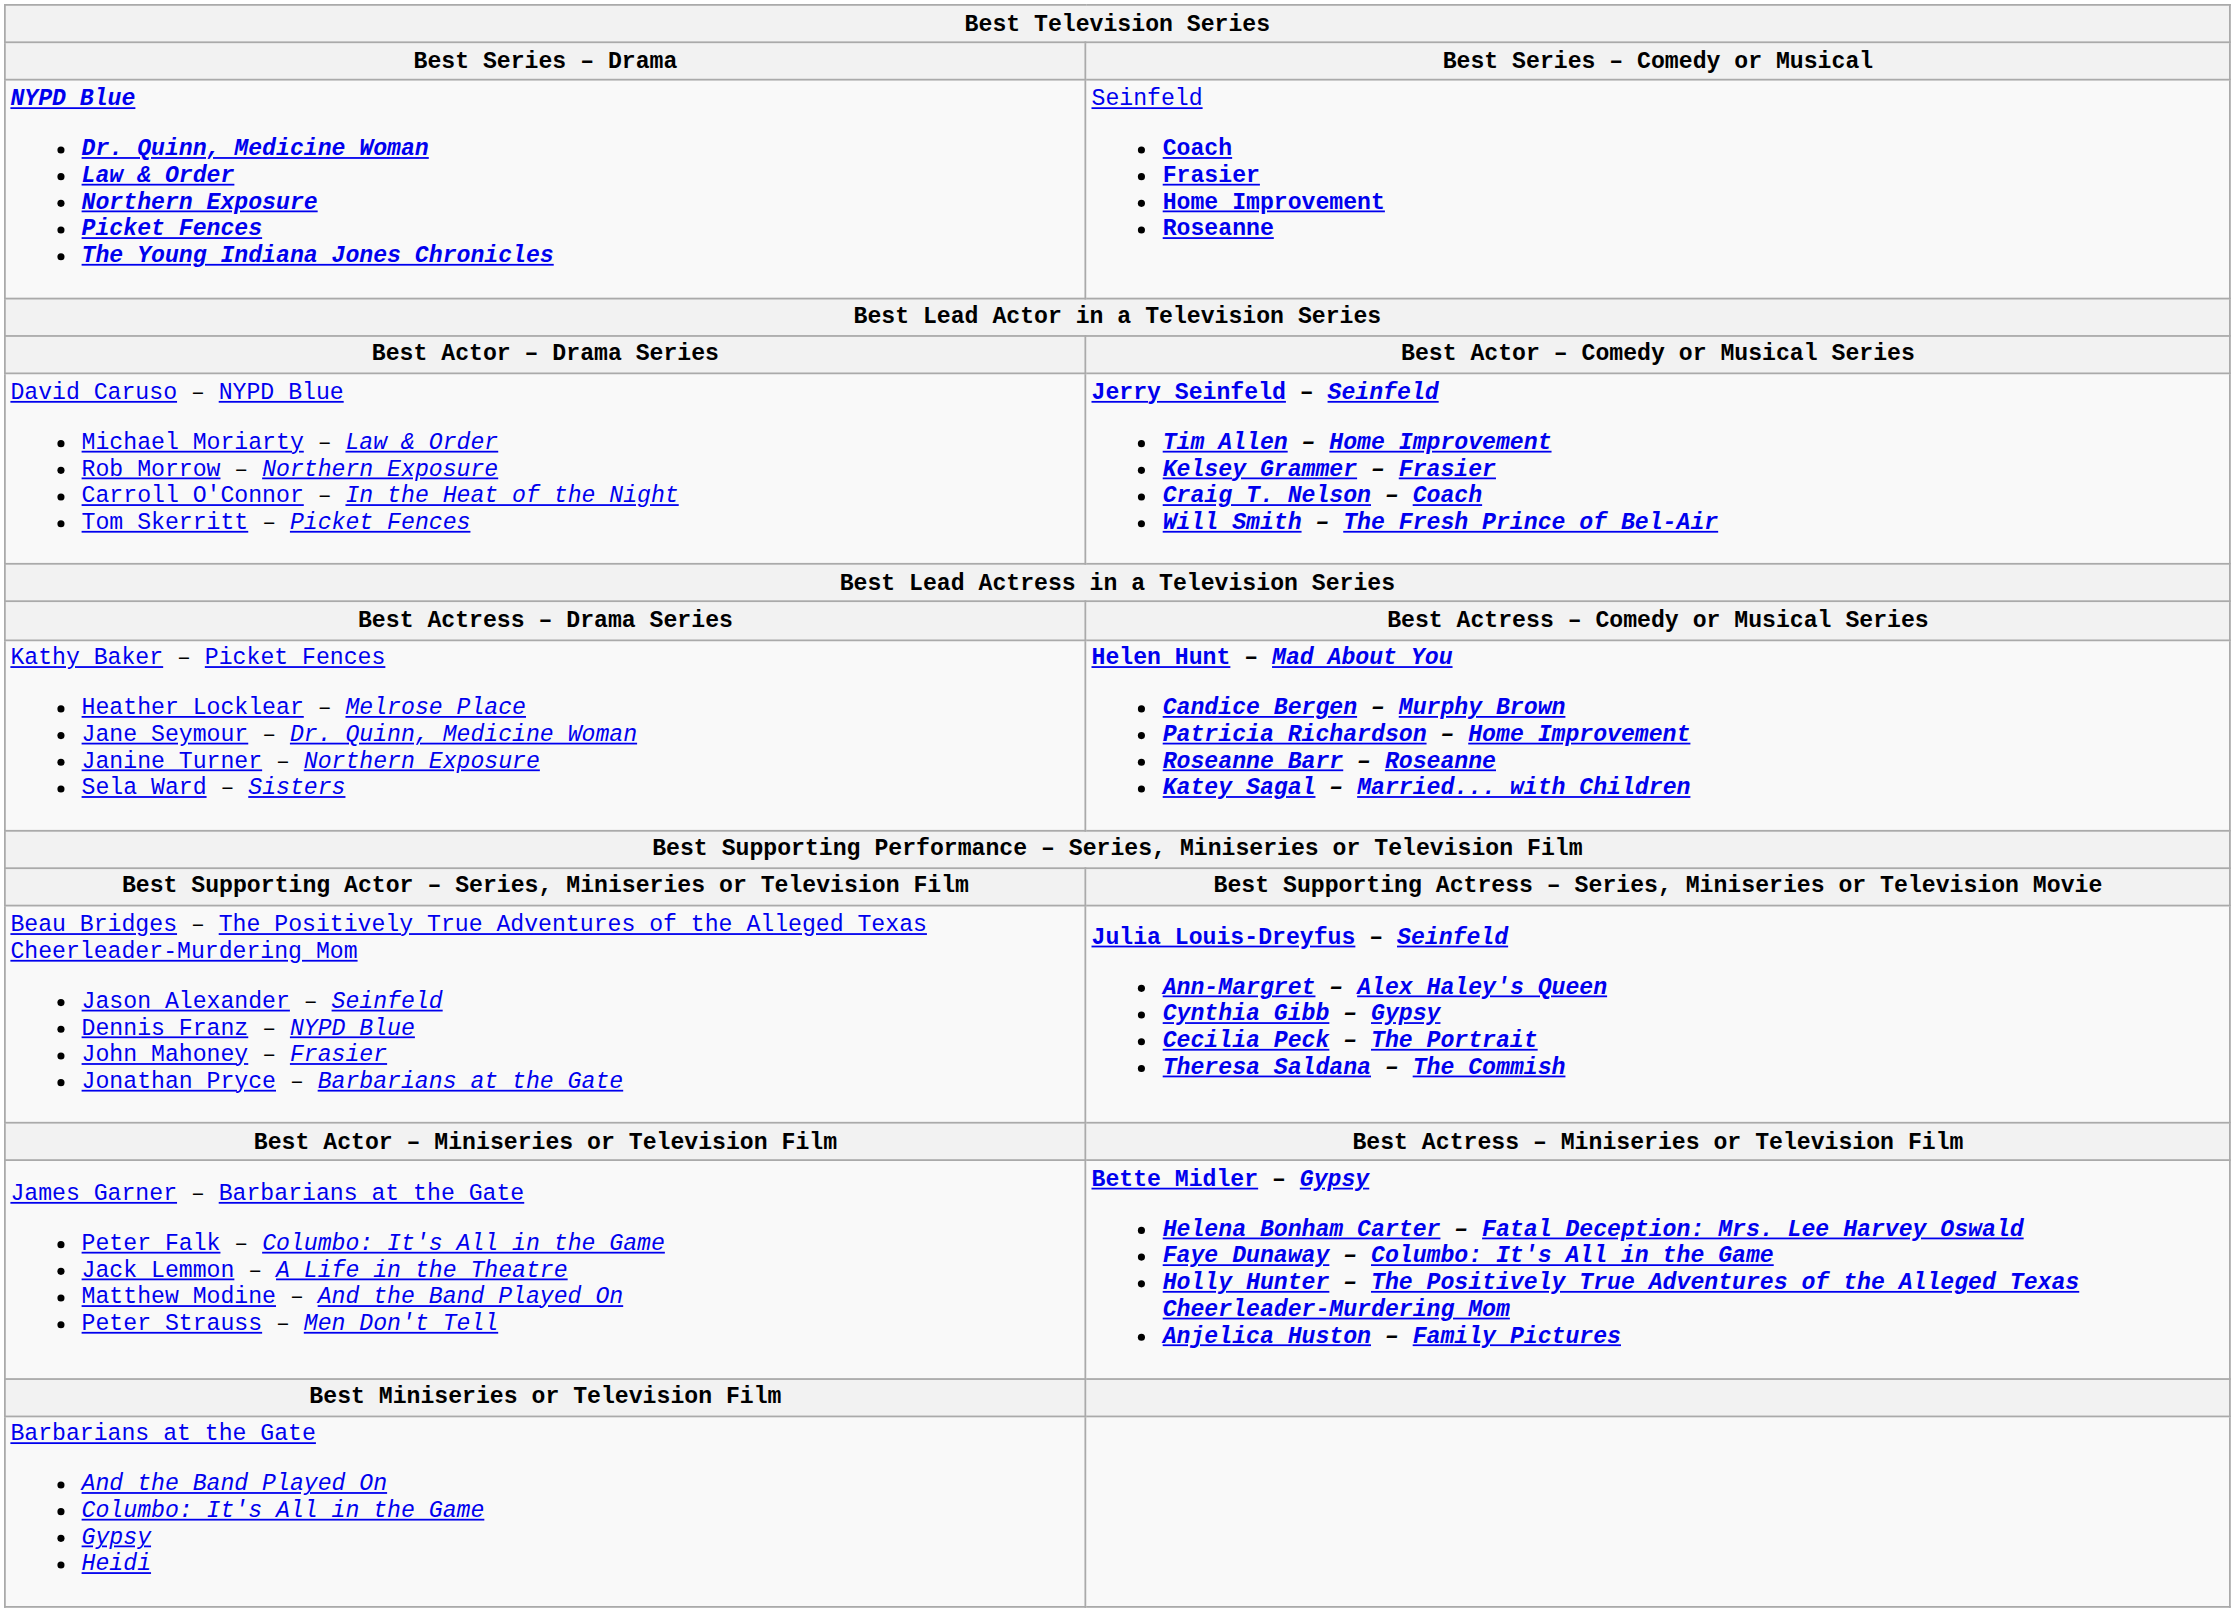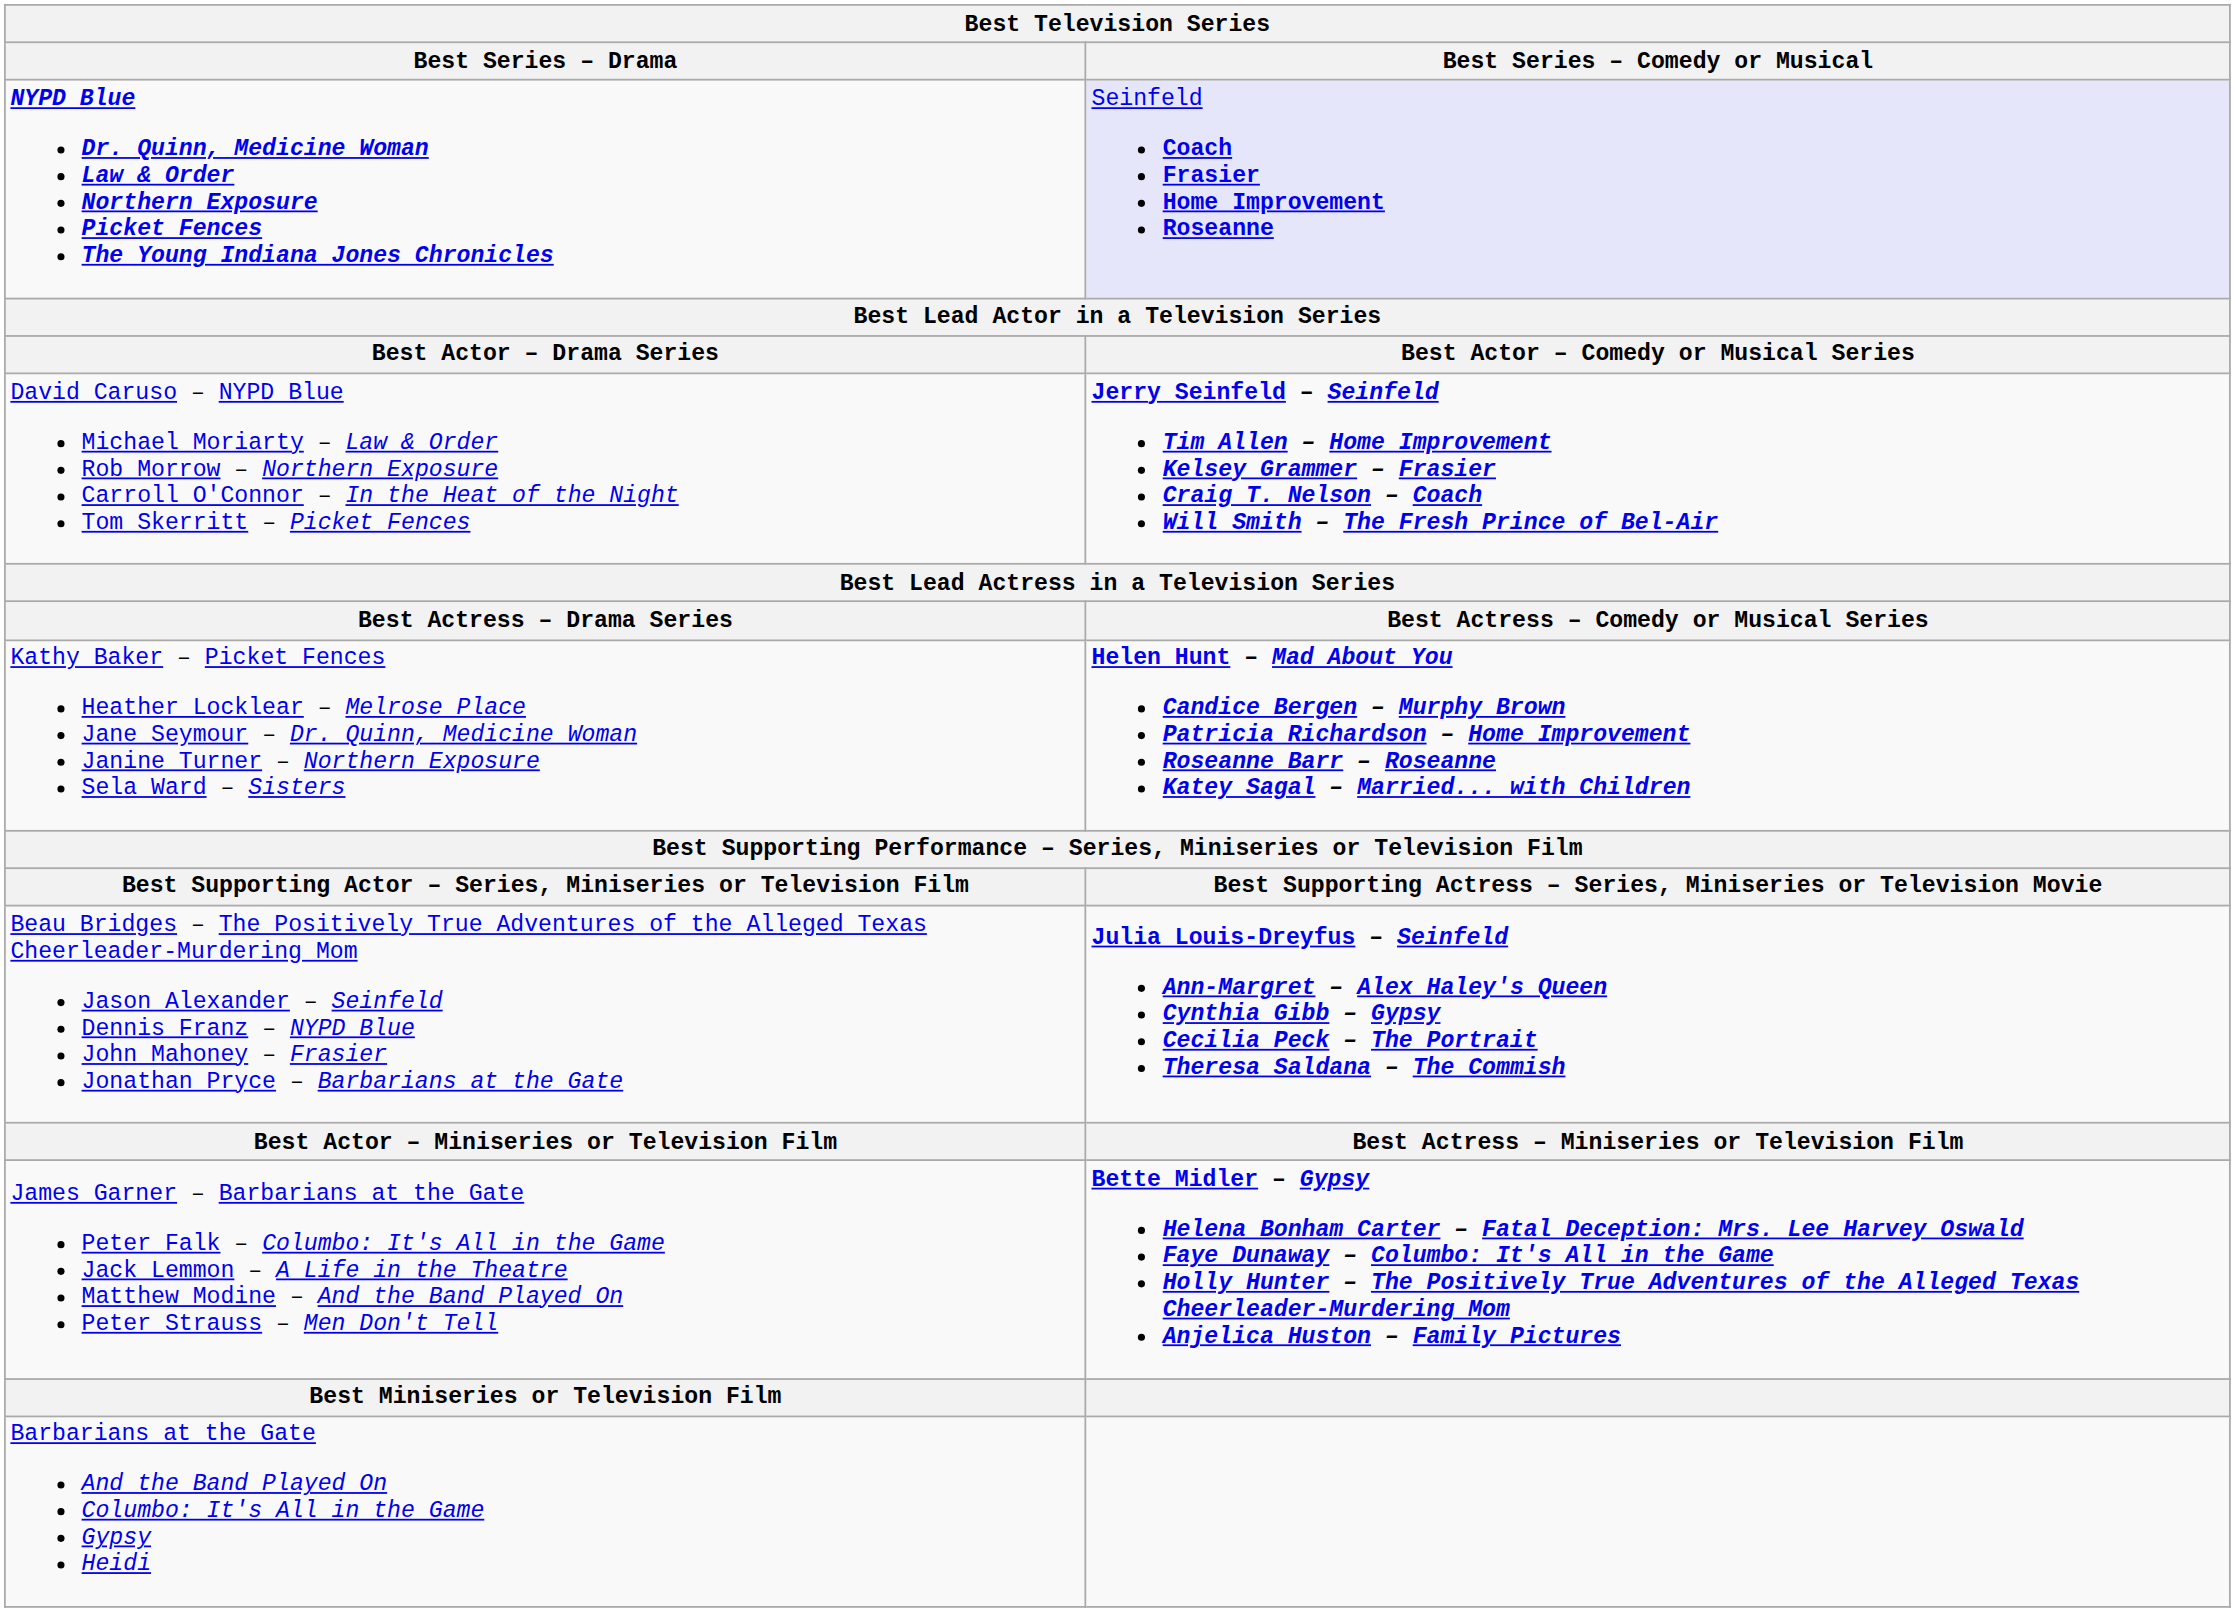(1658, 164) no background -> (1658, 164) lavender background
